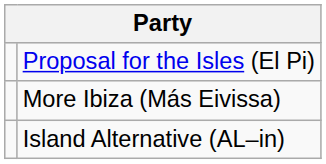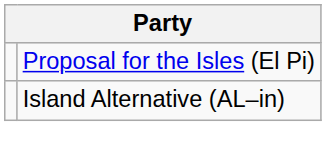- row: (152, 99)
